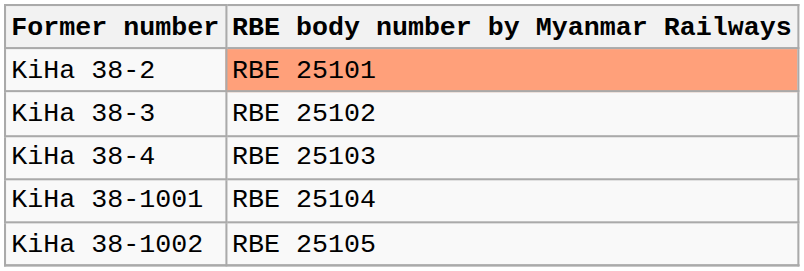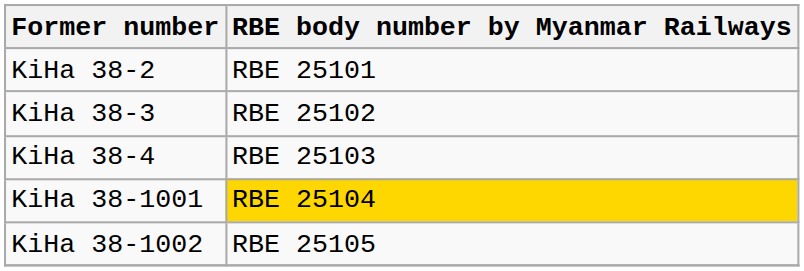(304, 70) lightsalmon background -> (304, 70) no background
(304, 200) no background -> (304, 200) gold background
